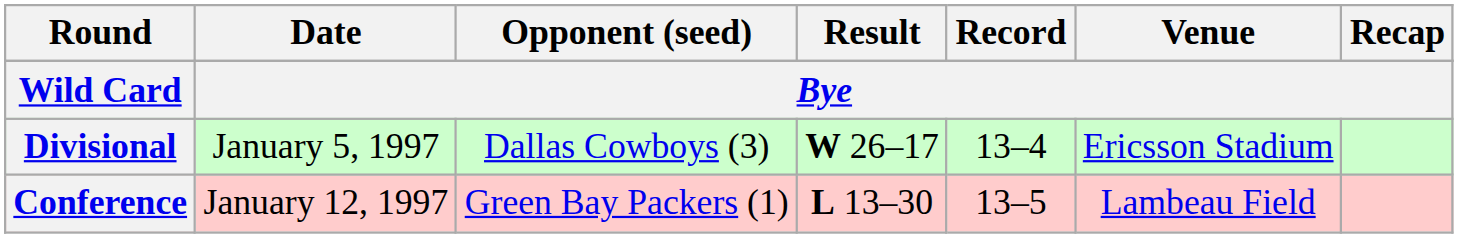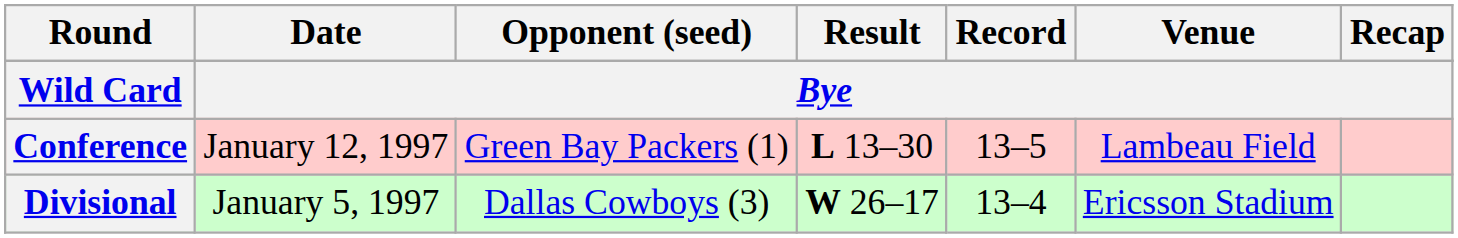rows swapped: (100, 145) <-> (100, 202)
